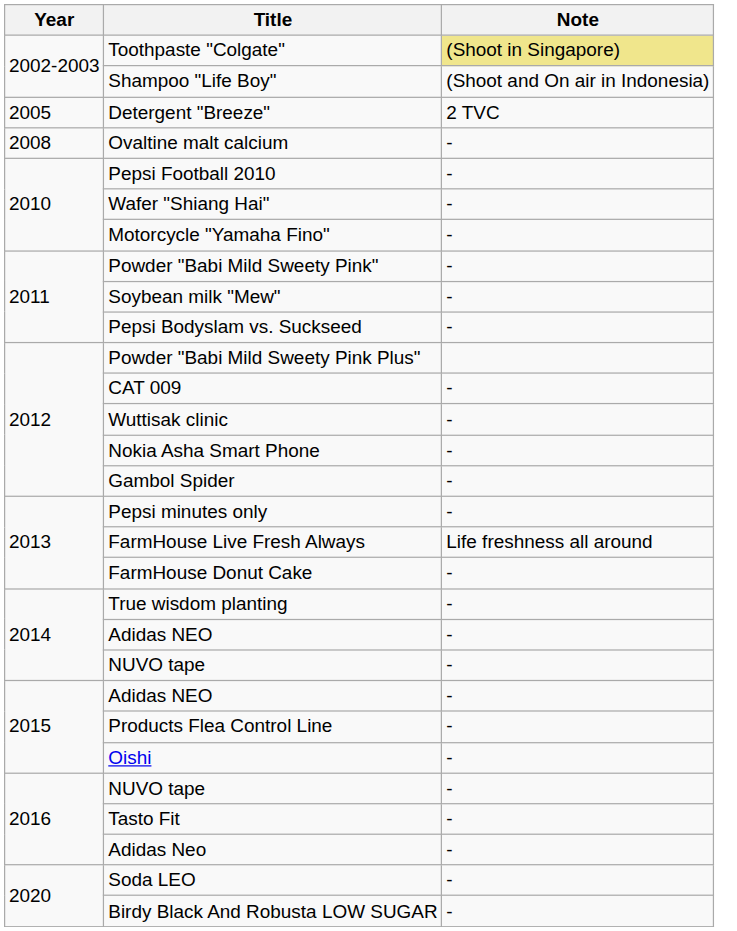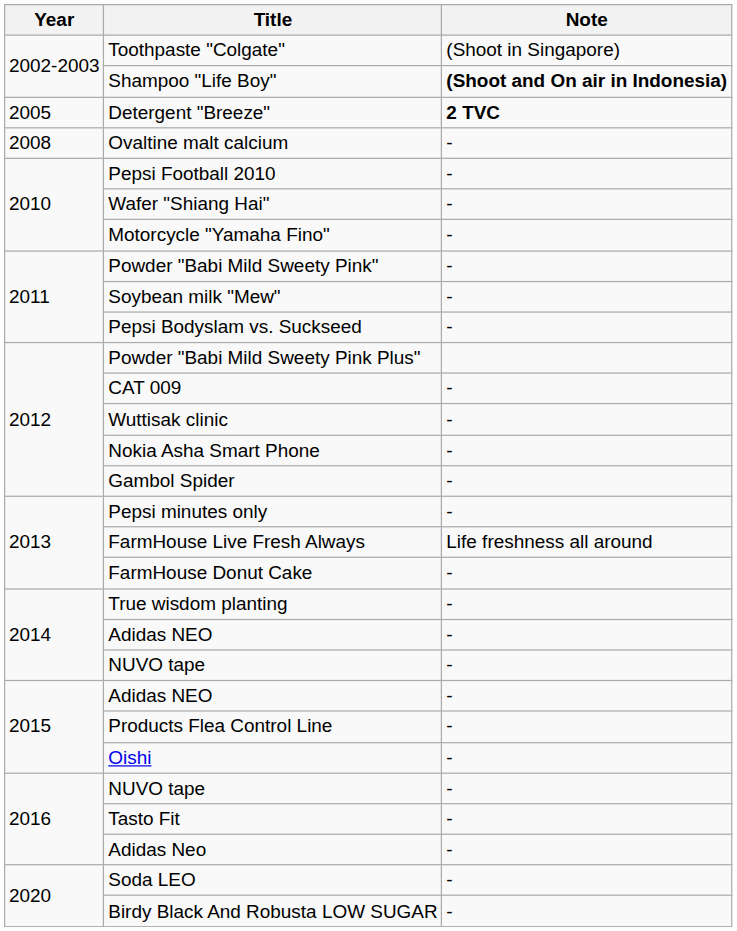(533, 50) khaki background -> (533, 50) no background
(578, 80) normal -> (587, 80) bold
(473, 111) normal -> (473, 111) bold
